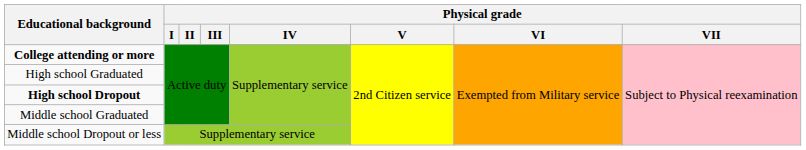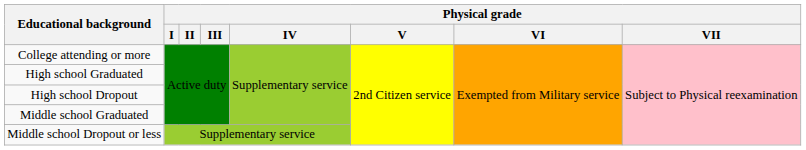(84, 54) bold -> (84, 54) normal
(84, 94) bold -> (84, 94) normal
